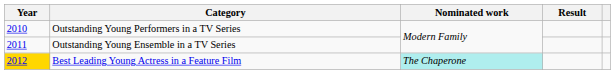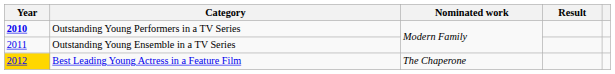(17, 28) normal -> (17, 28) bold
(435, 61) paleturquoise background -> (435, 61) no background
